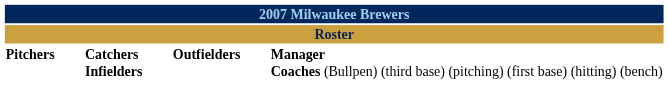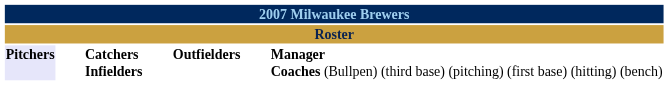(30, 54) no background -> (30, 54) lavender background
